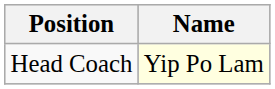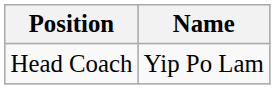(204, 63) lightyellow background -> (204, 63) no background
